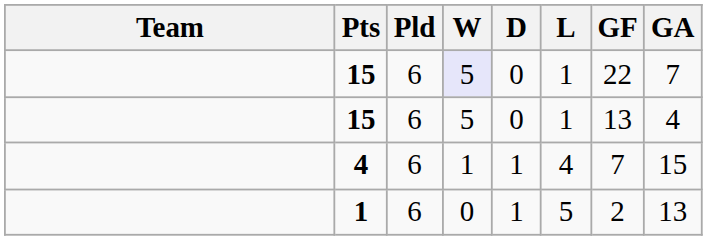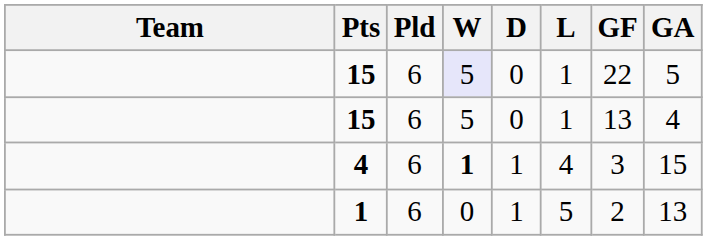(673, 73) 7 -> (673, 73) 5
(467, 165) normal -> (467, 165) bold
(618, 165) 7 -> (618, 165) 3
